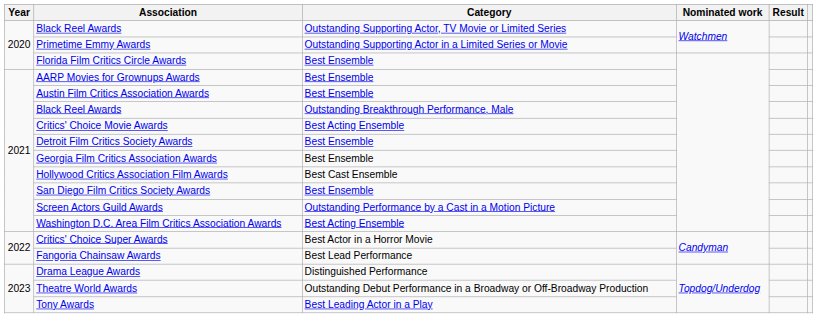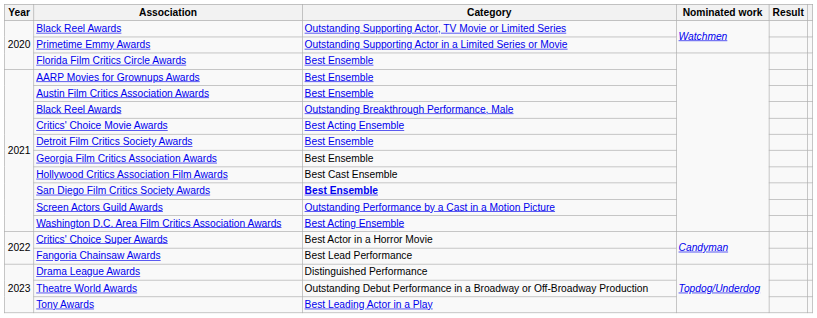(339, 191) normal -> (341, 191) bold
